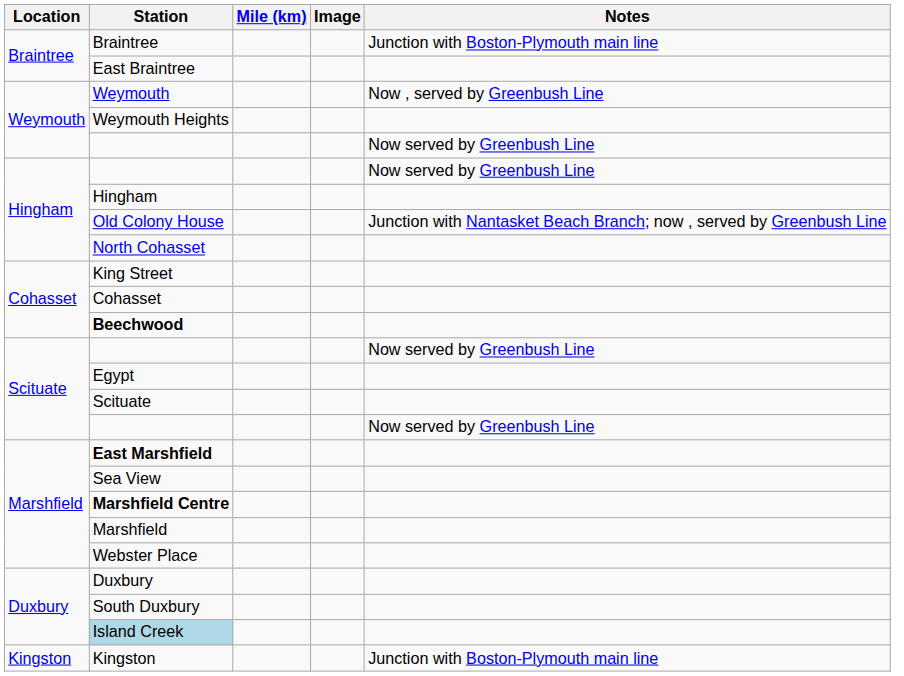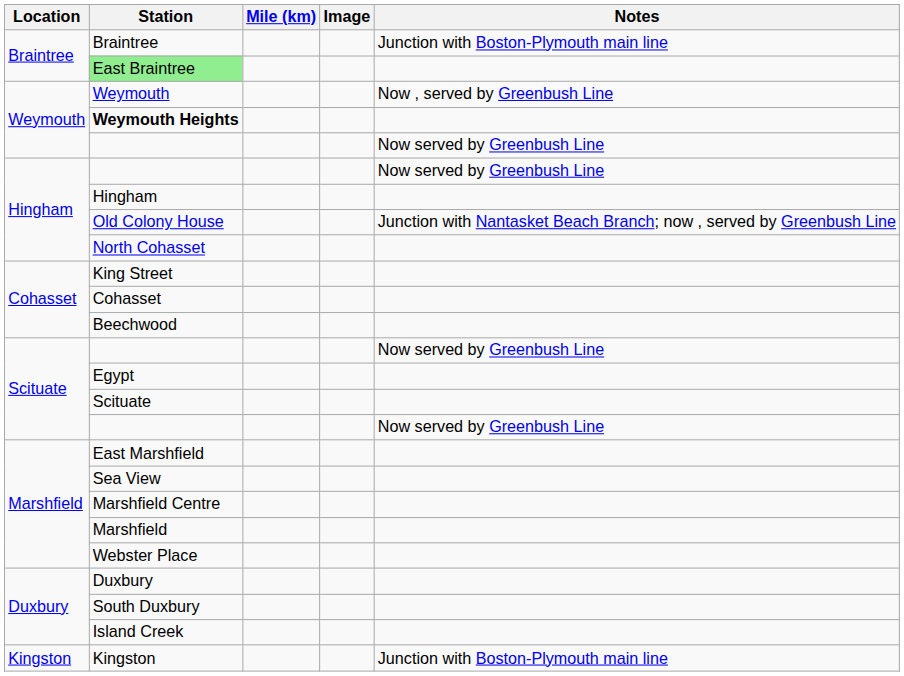(144, 68) no background -> (144, 68) lightgreen background
(161, 119) normal -> (166, 119) bold
(138, 324) bold -> (135, 324) normal
(152, 453) bold -> (148, 453) normal
(161, 504) bold -> (156, 504) normal
(138, 632) lightblue background -> (138, 632) no background
